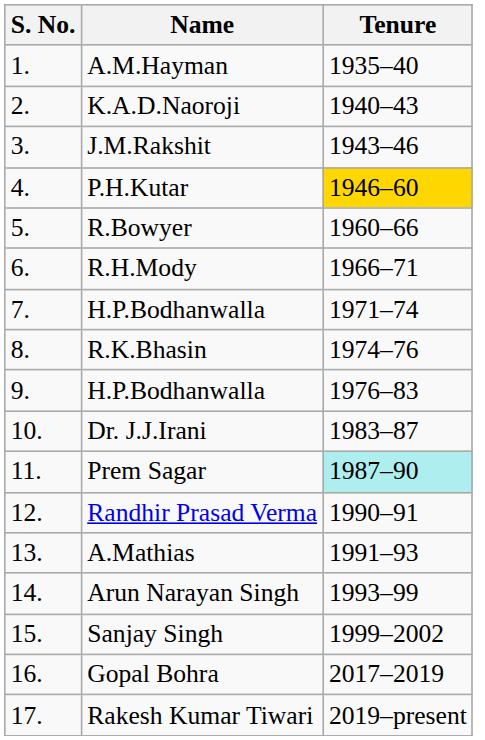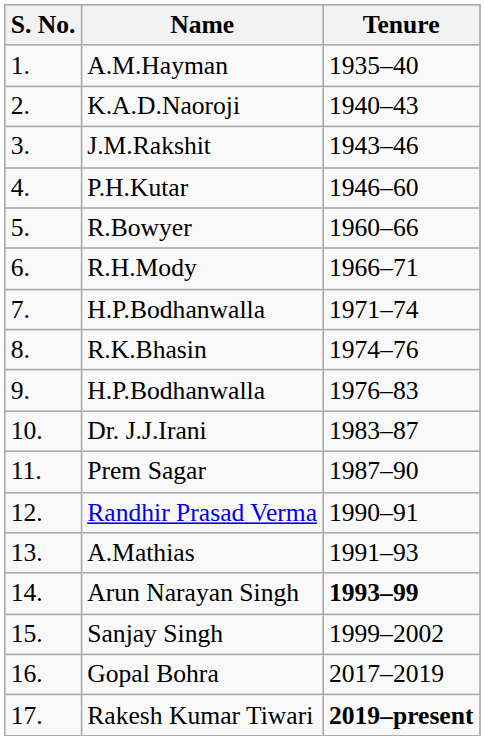(374, 187) gold background -> (374, 187) no background
(374, 471) paleturquoise background -> (374, 471) no background
(374, 593) normal -> (374, 593) bold
(398, 715) normal -> (401, 715) bold
